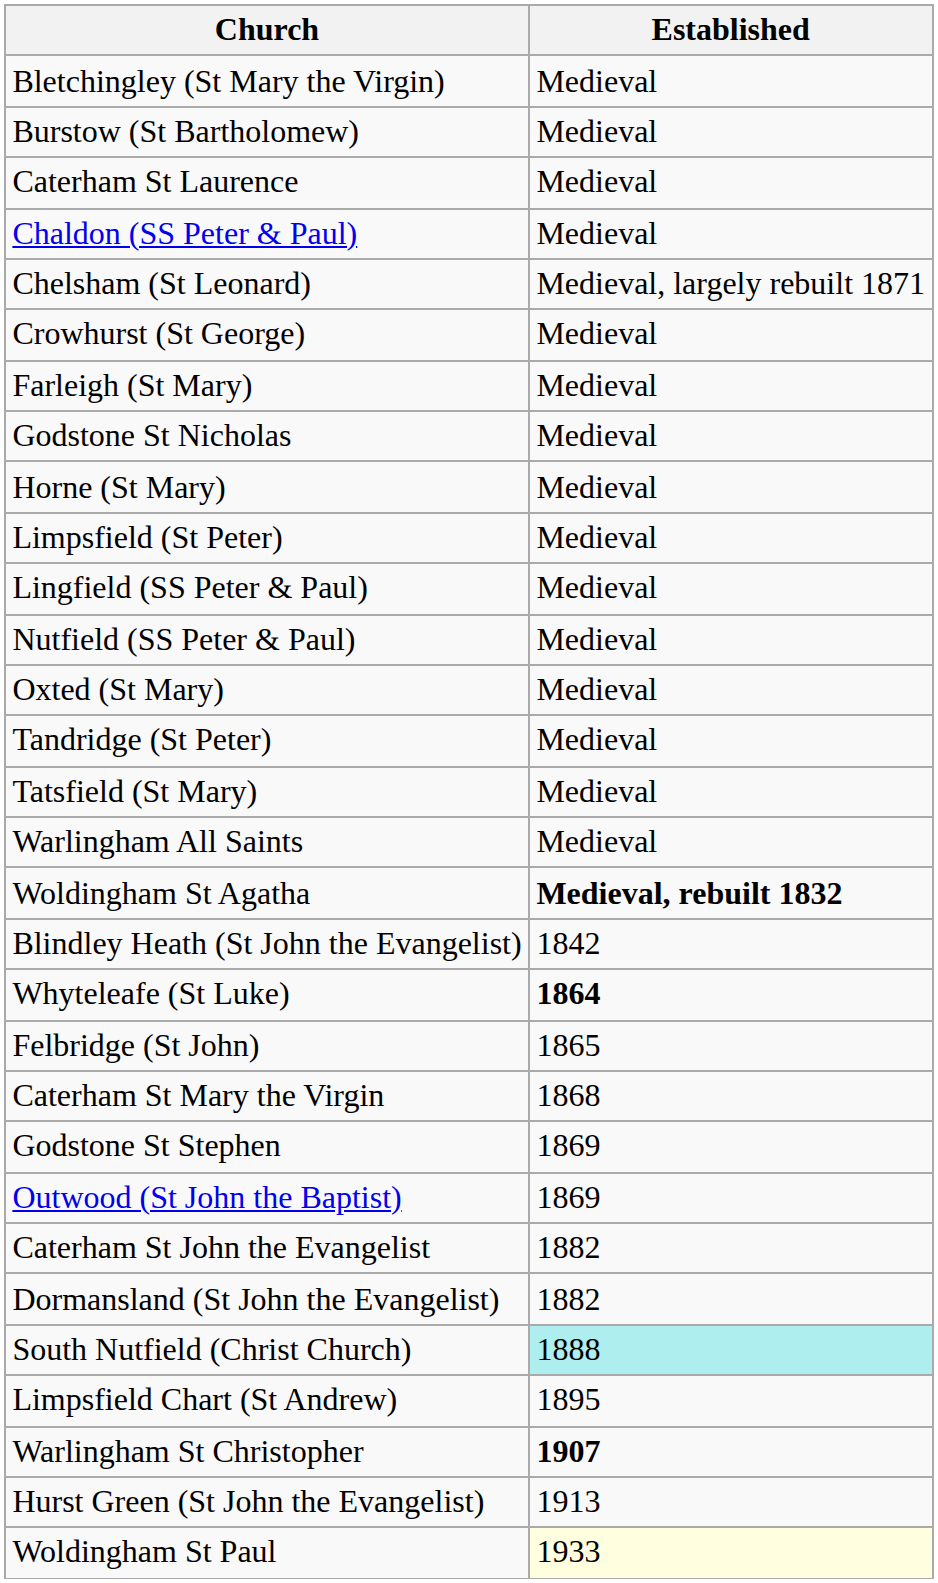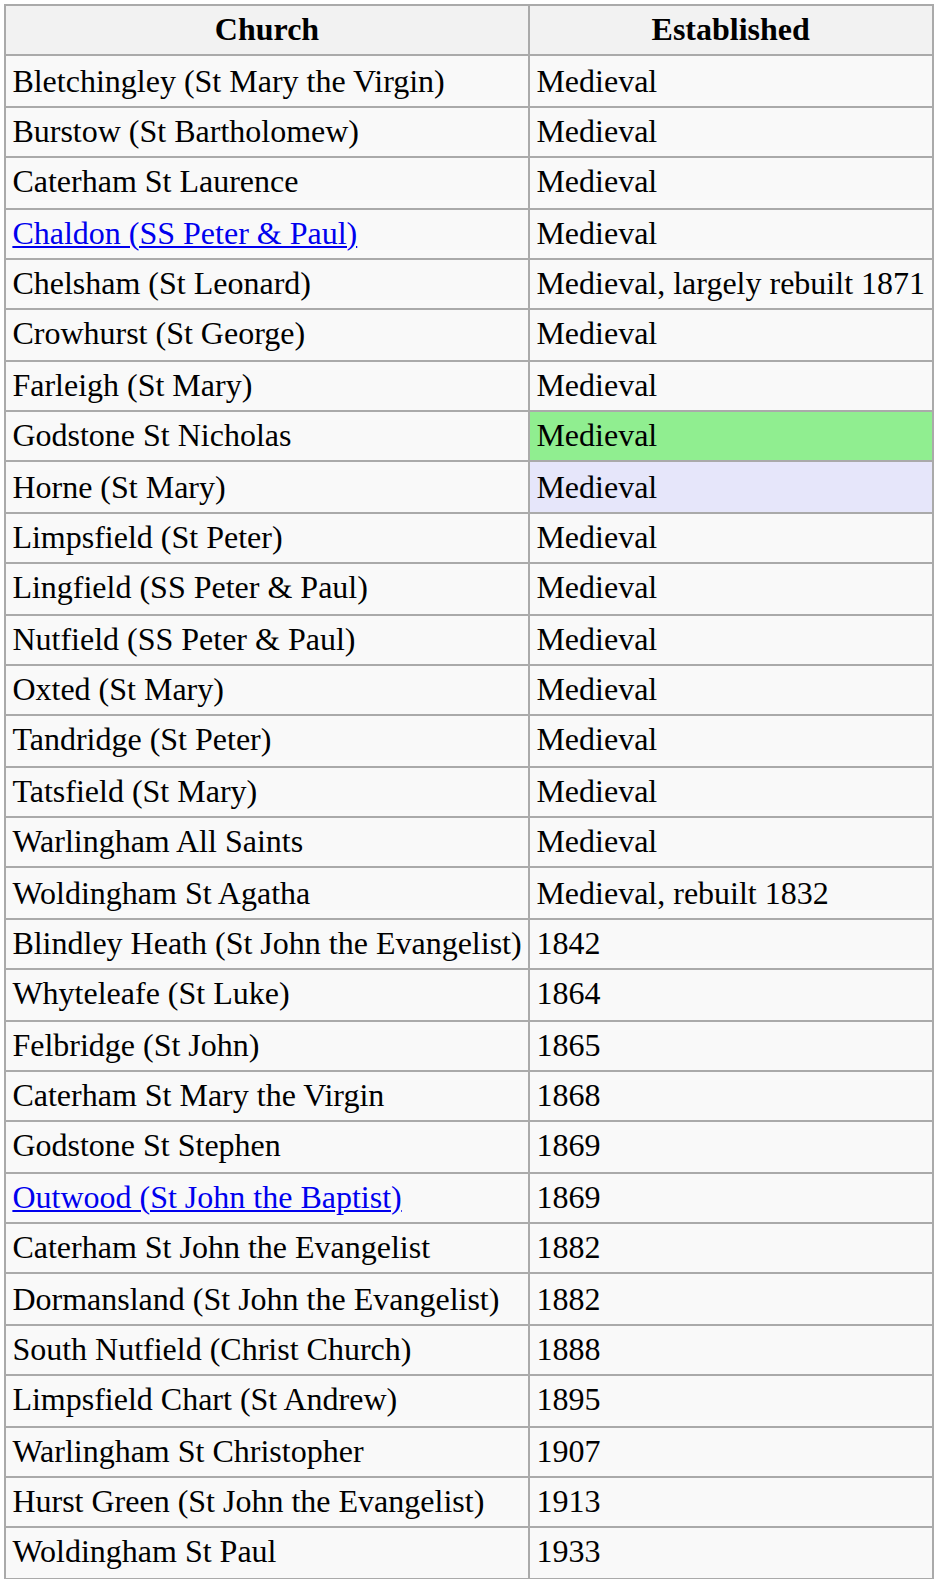(597, 435) no background -> (597, 435) lightgreen background
(597, 486) no background -> (597, 486) lavender background
(689, 892) bold -> (683, 892) normal
(568, 994) bold -> (568, 994) normal
(568, 1349) paleturquoise background -> (568, 1349) no background
(568, 1450) bold -> (568, 1450) normal
(568, 1552) lightyellow background -> (568, 1552) no background
